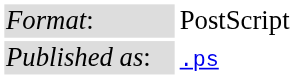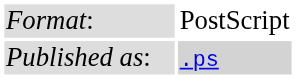(199, 60) no background -> (199, 60) lightgrey background
